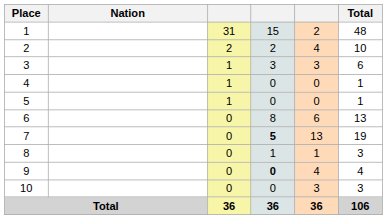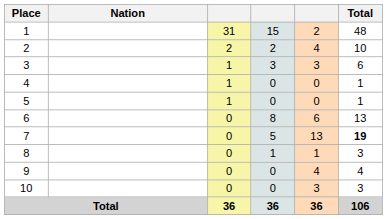(273, 136) bold -> (273, 136) normal
(360, 136) normal -> (360, 136) bold
(273, 171) bold -> (273, 171) normal
